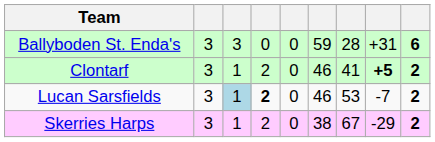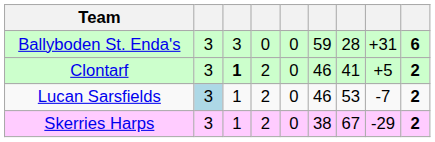(237, 70) normal -> (237, 70) bold
(383, 70) bold -> (383, 70) normal
(208, 96) no background -> (208, 96) lightblue background
(237, 96) lightblue background -> (237, 96) no background
(265, 96) bold -> (265, 96) normal
